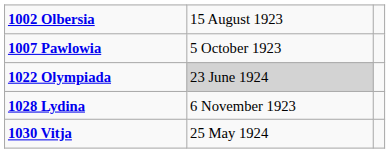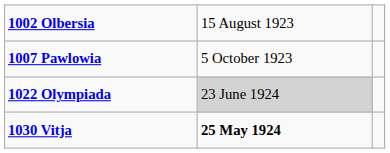- row: (46, 105)
(229, 134) normal -> (241, 130) bold
